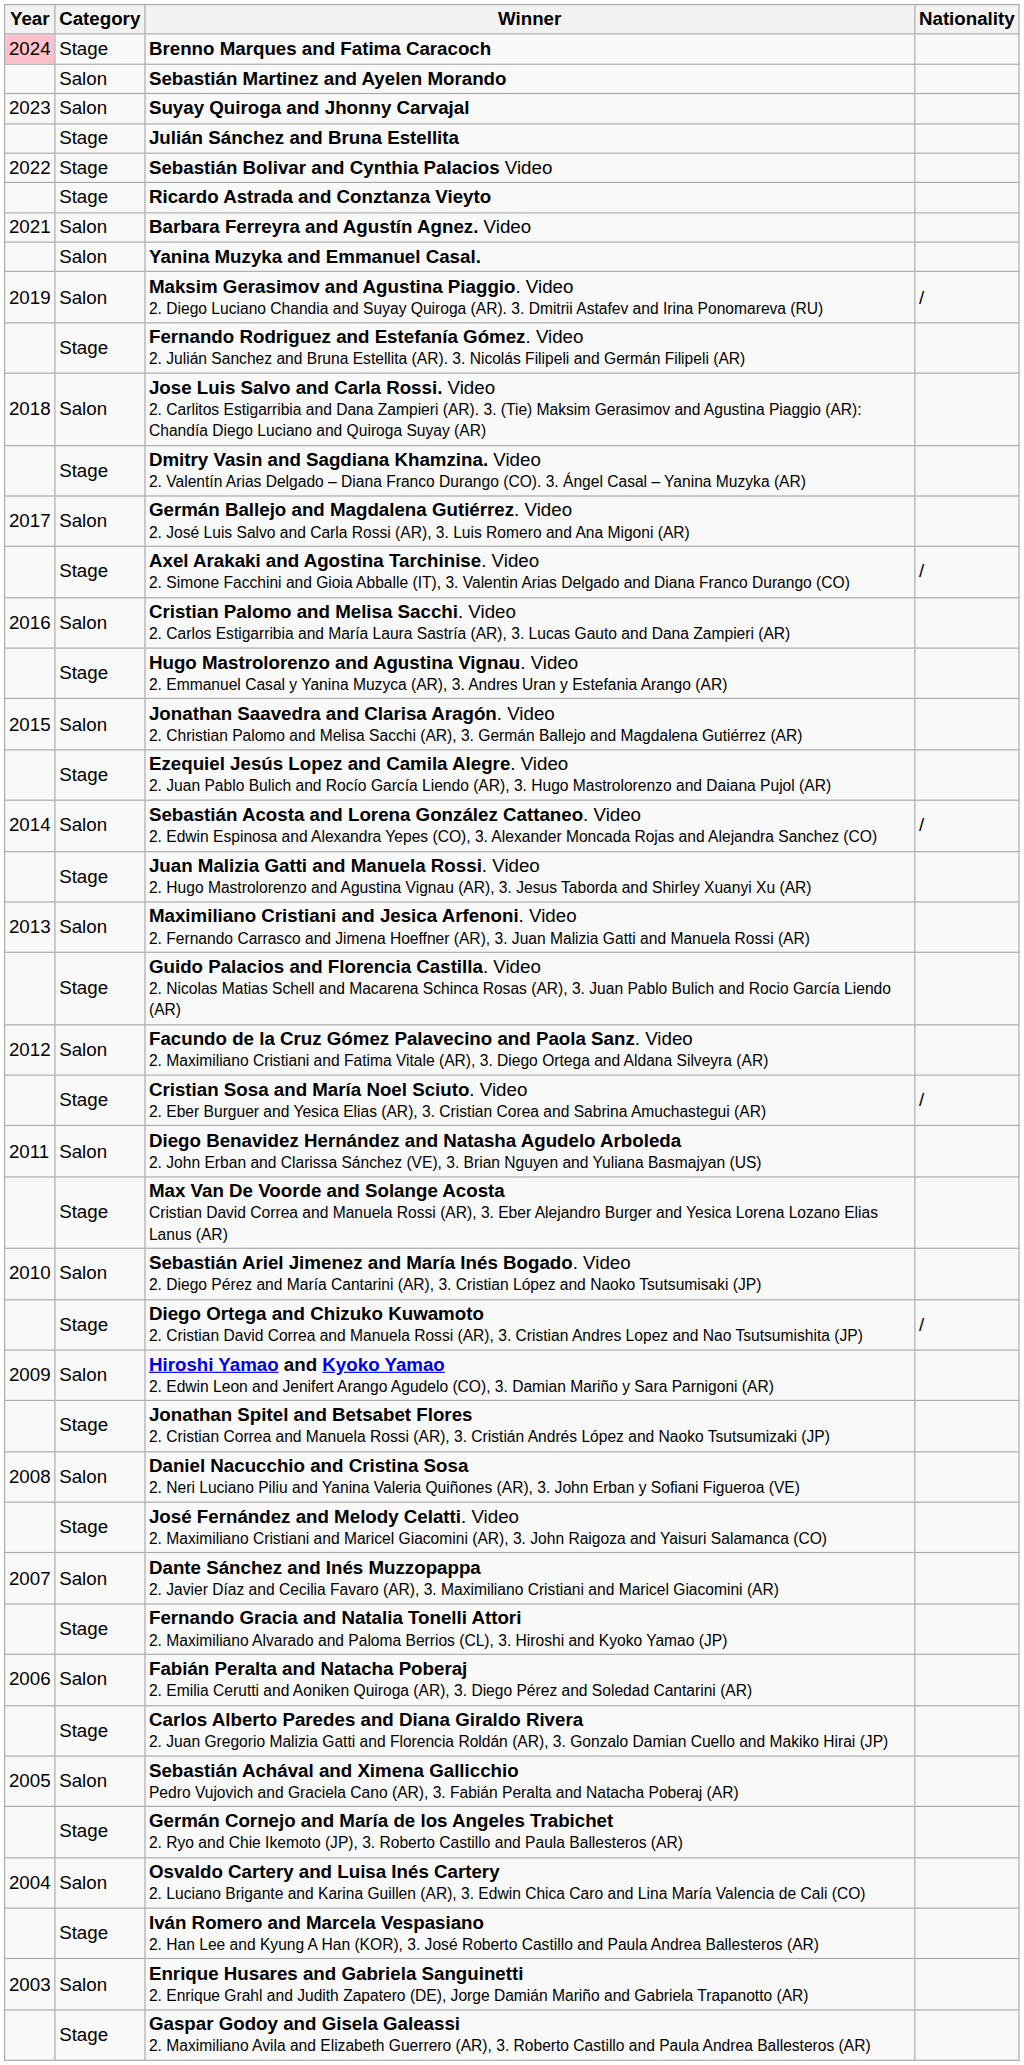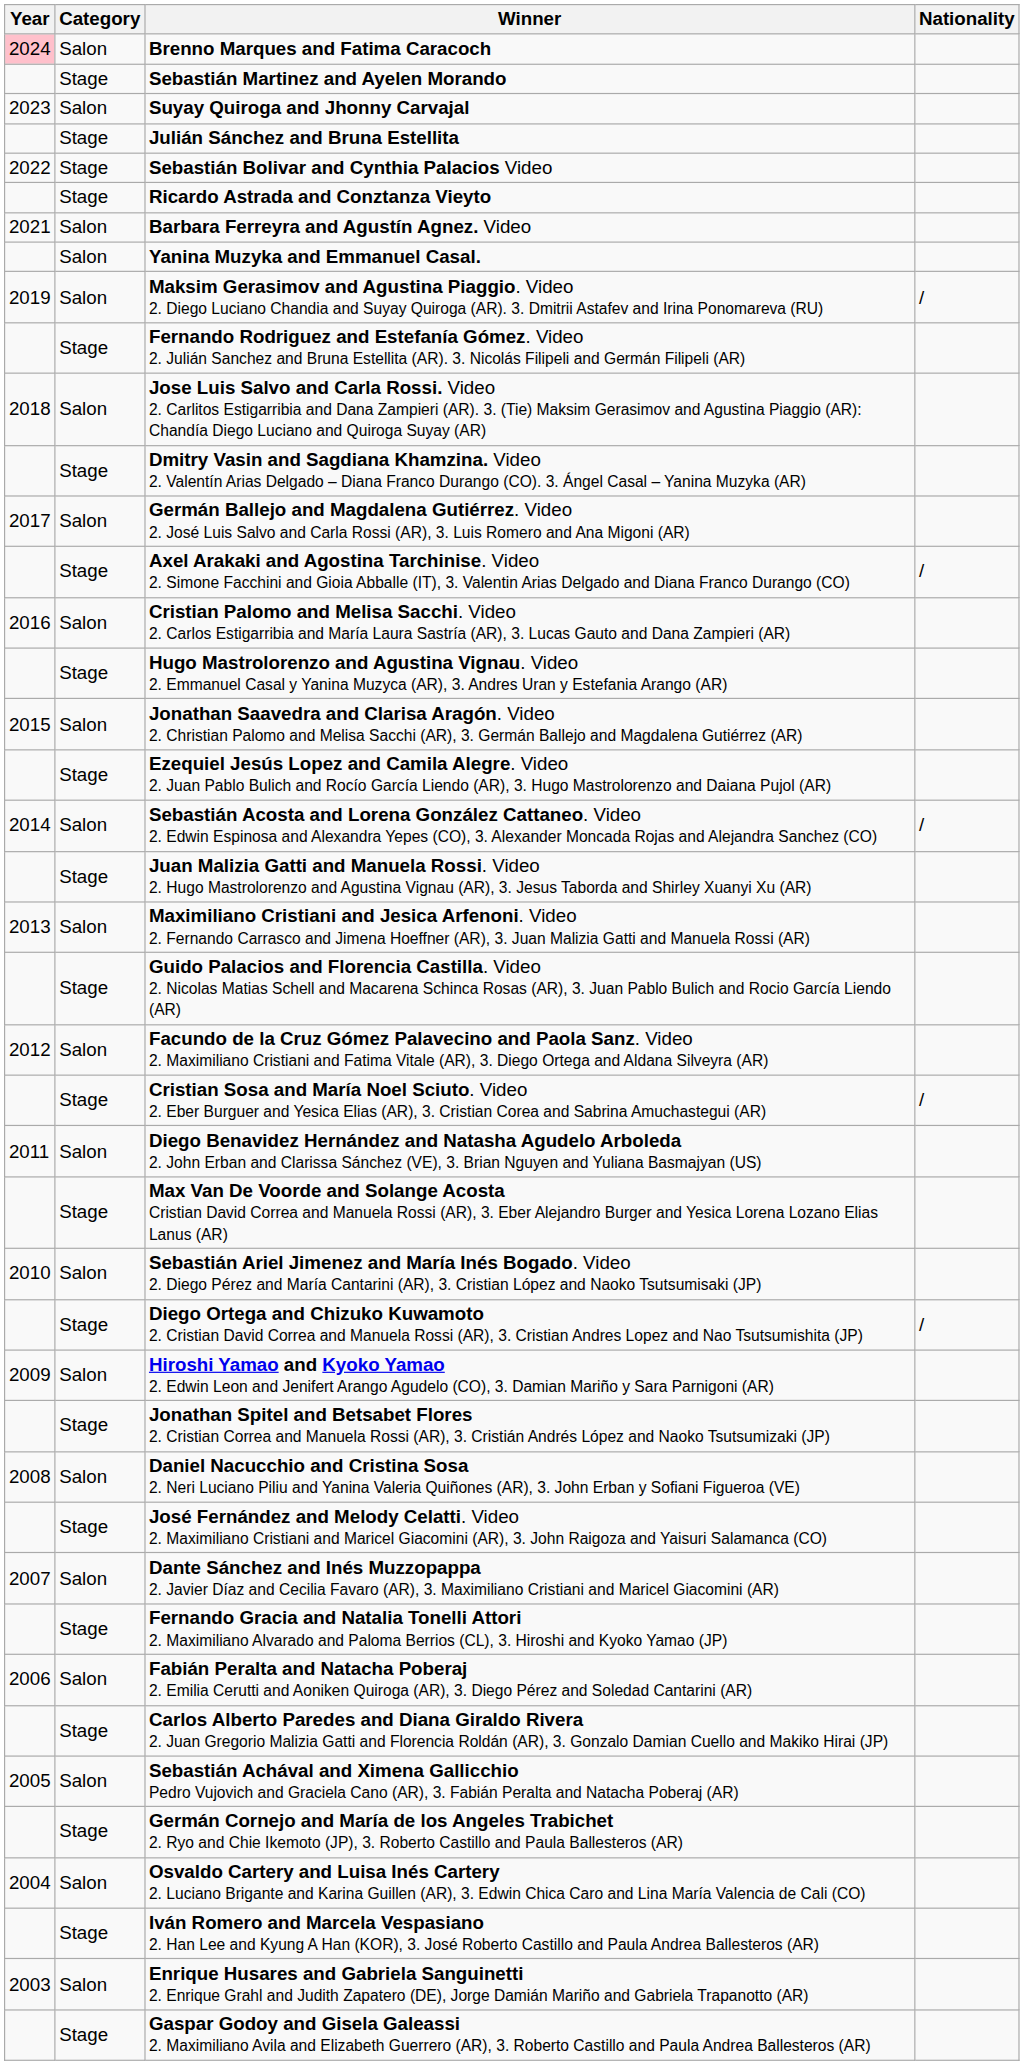(84, 49) Stage -> (83, 49) Salon
(83, 78) Salon -> (84, 78) Stage
